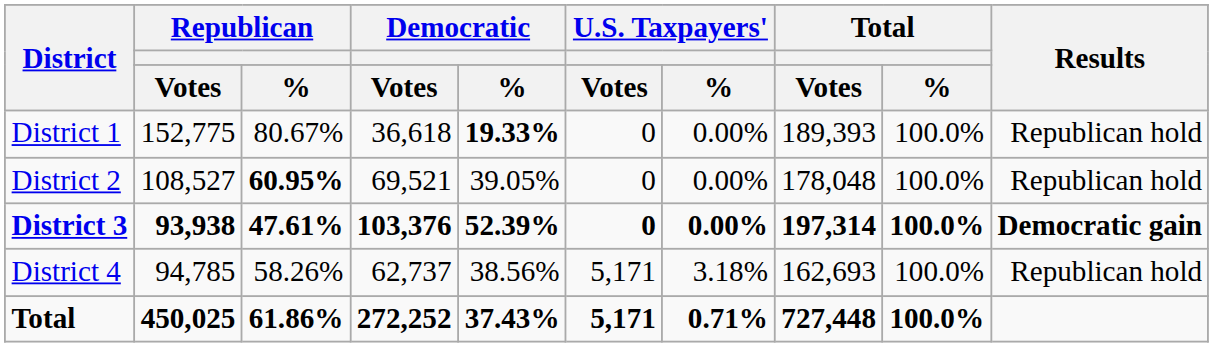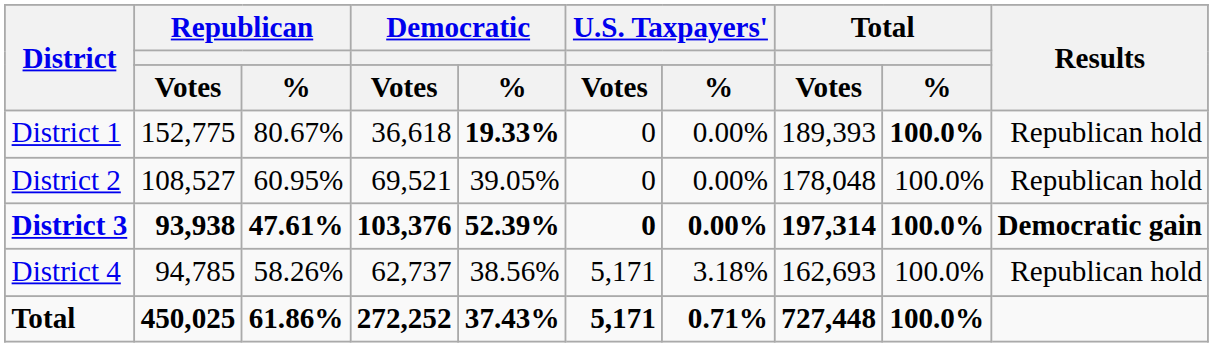(939, 133) normal -> (937, 133) bold
(296, 179) bold -> (298, 179) normal
